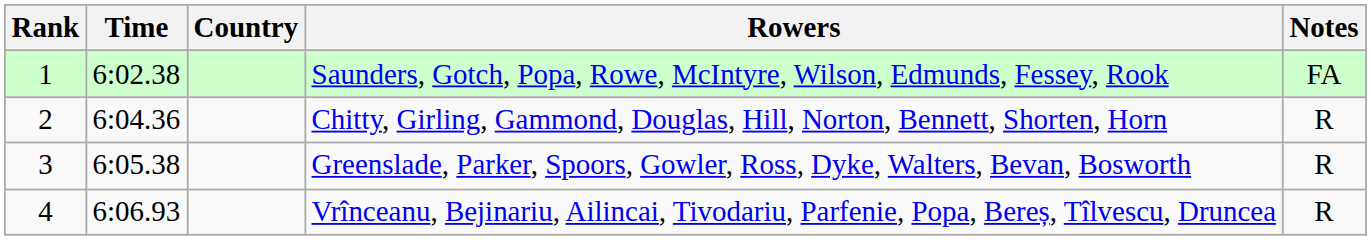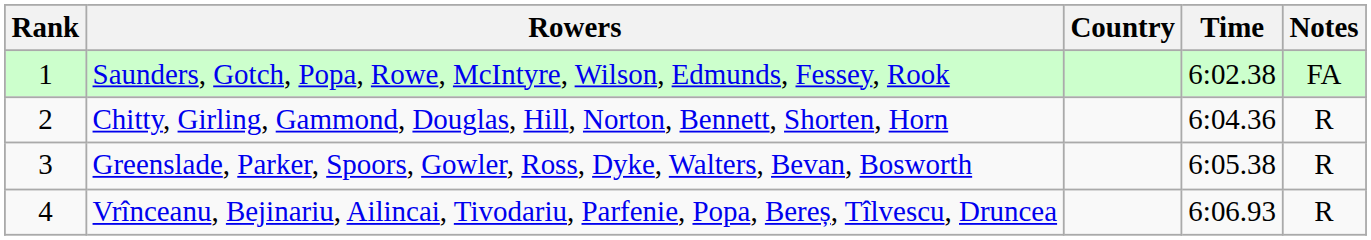columns swapped: (794, 27) <-> (136, 27)
